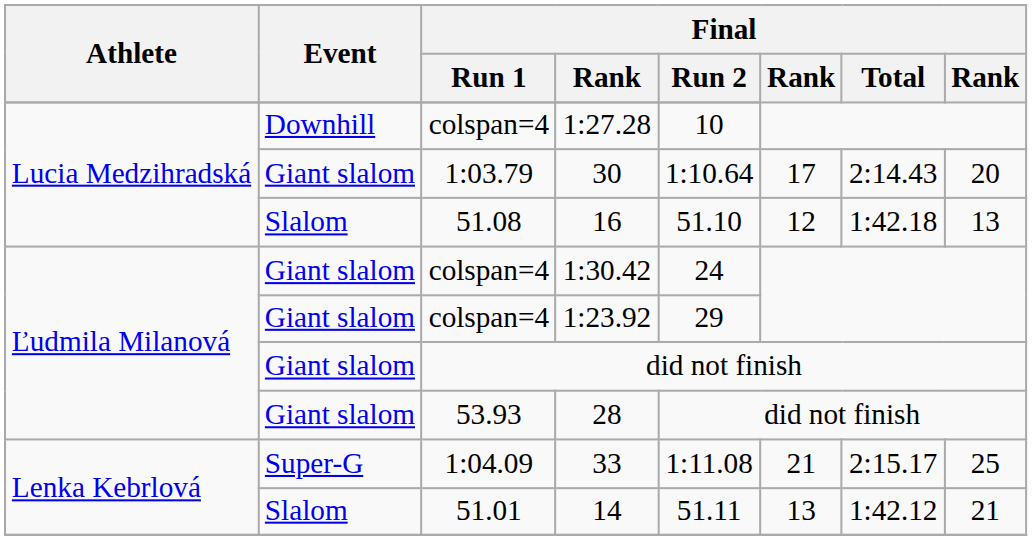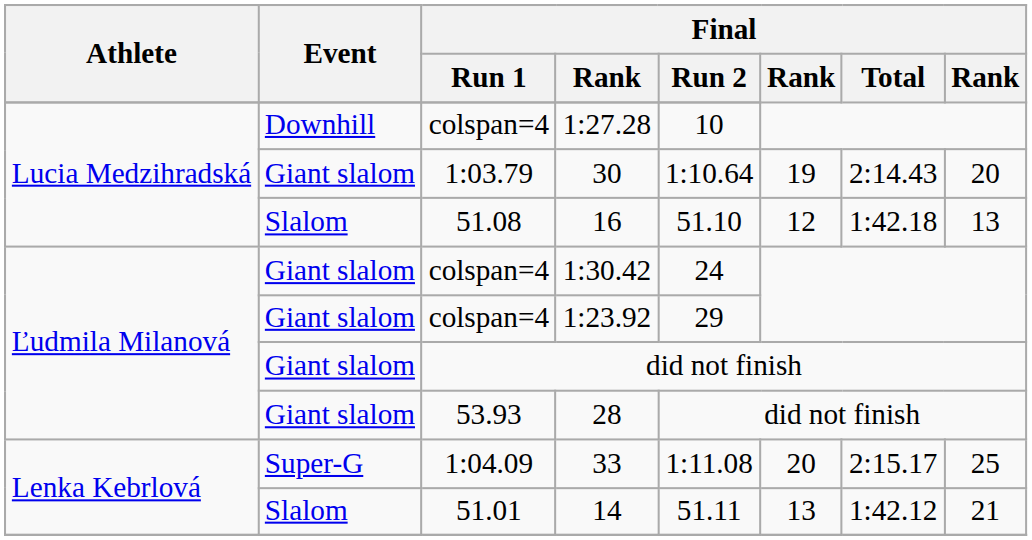(801, 173) 17 -> (801, 173) 19
(801, 462) 21 -> (801, 462) 20
